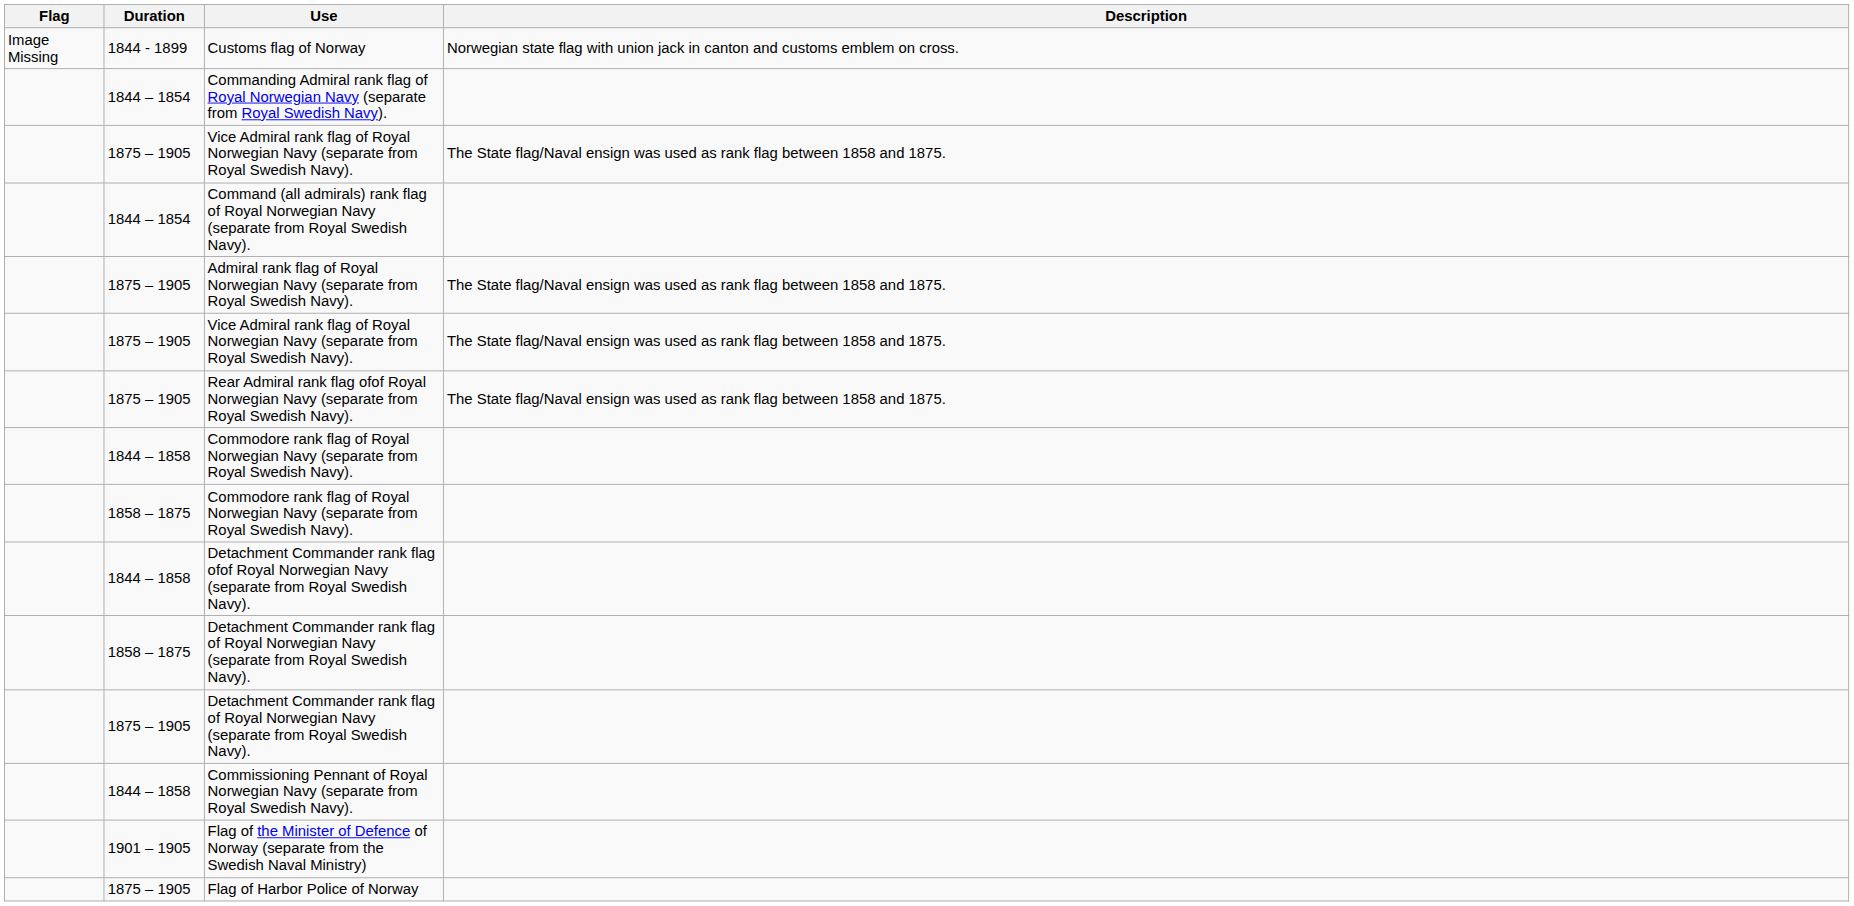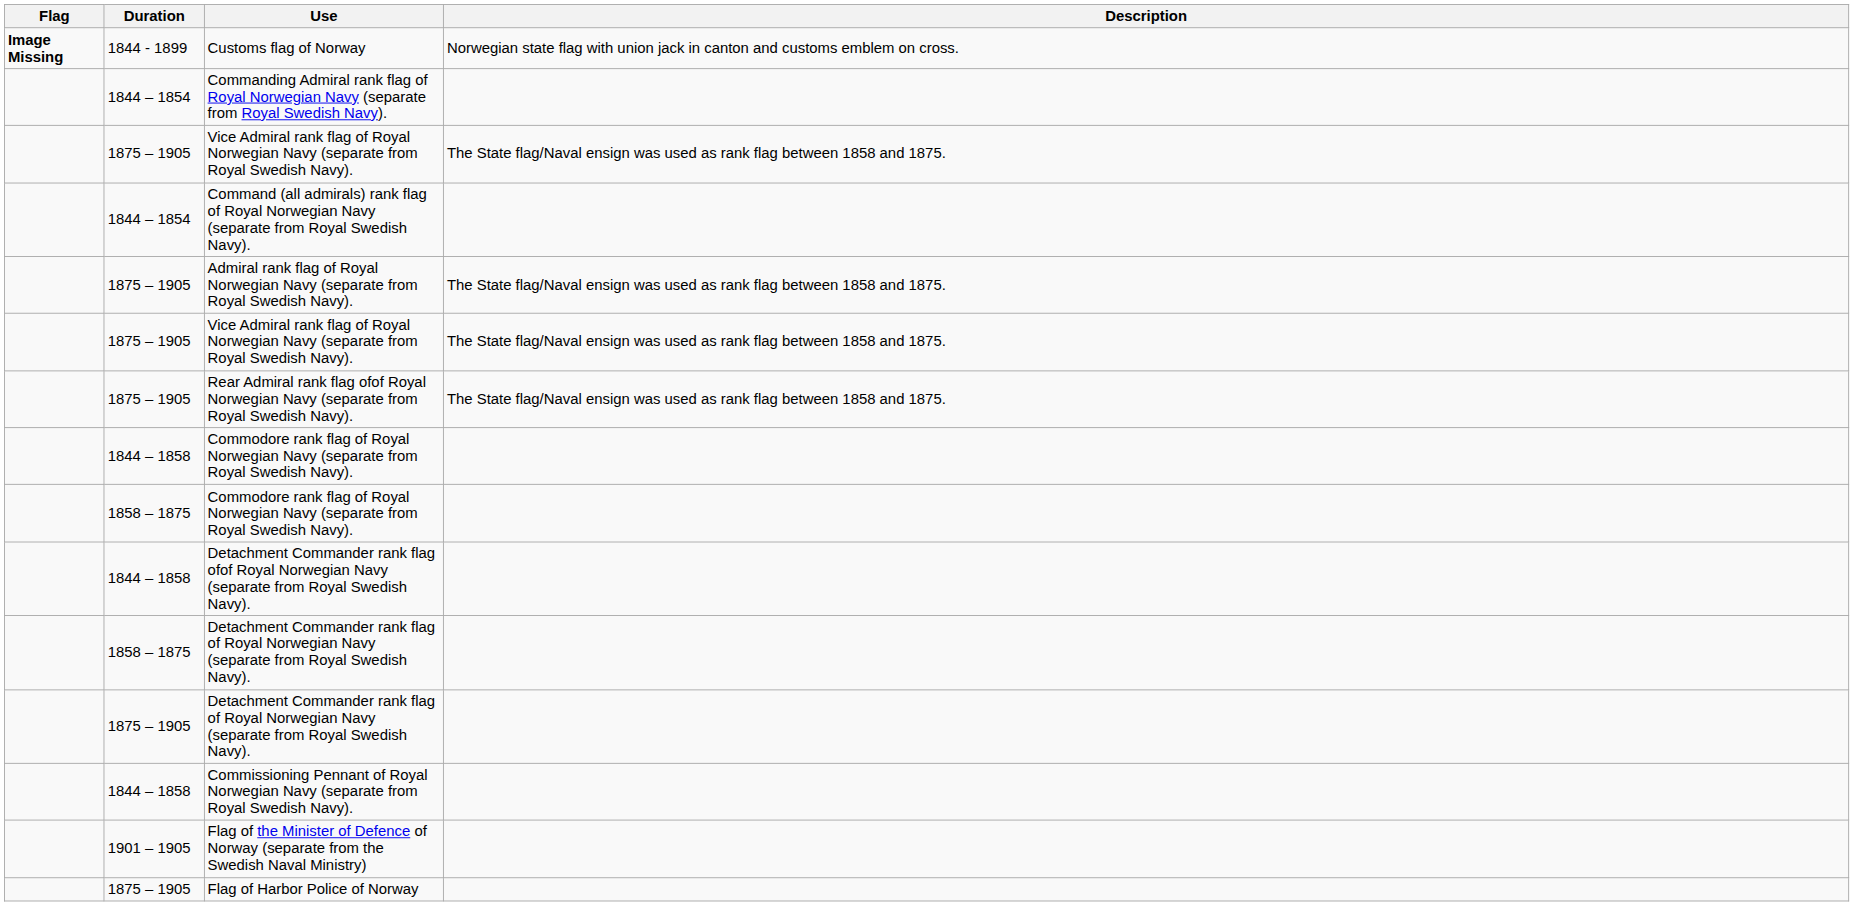(33, 48) normal -> (36, 48) bold
